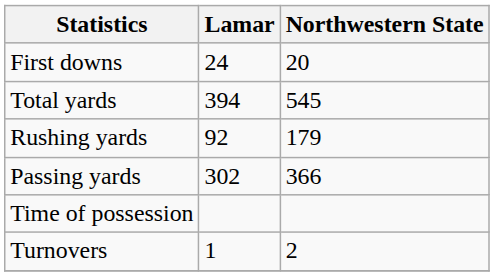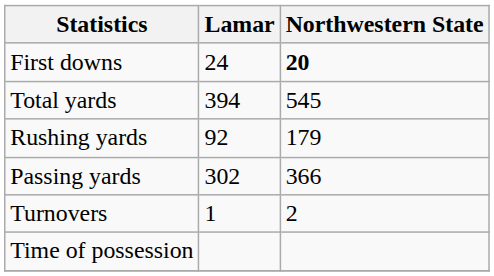(298, 62) normal -> (298, 62) bold
rows swapped: (59, 251) <-> (102, 213)
